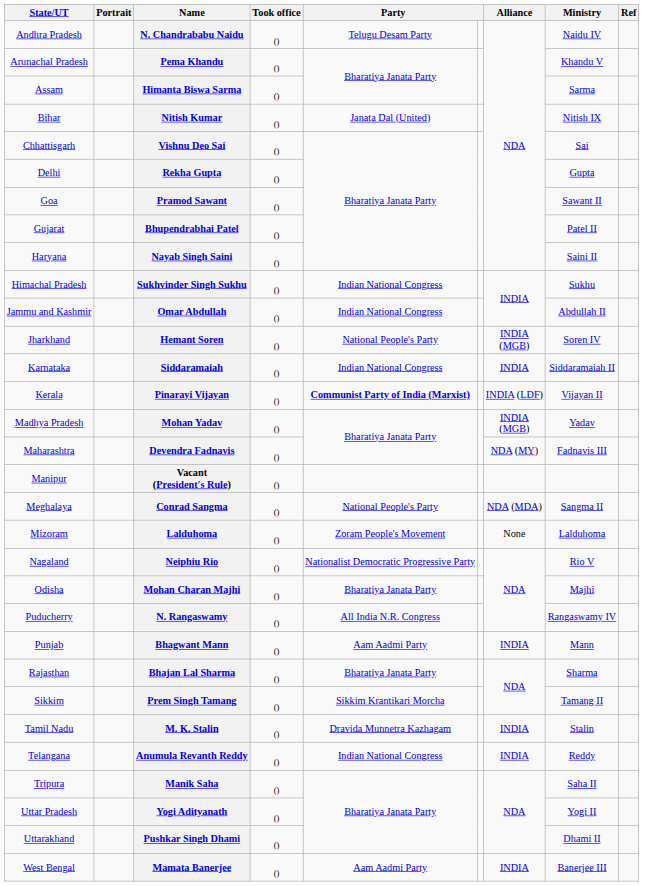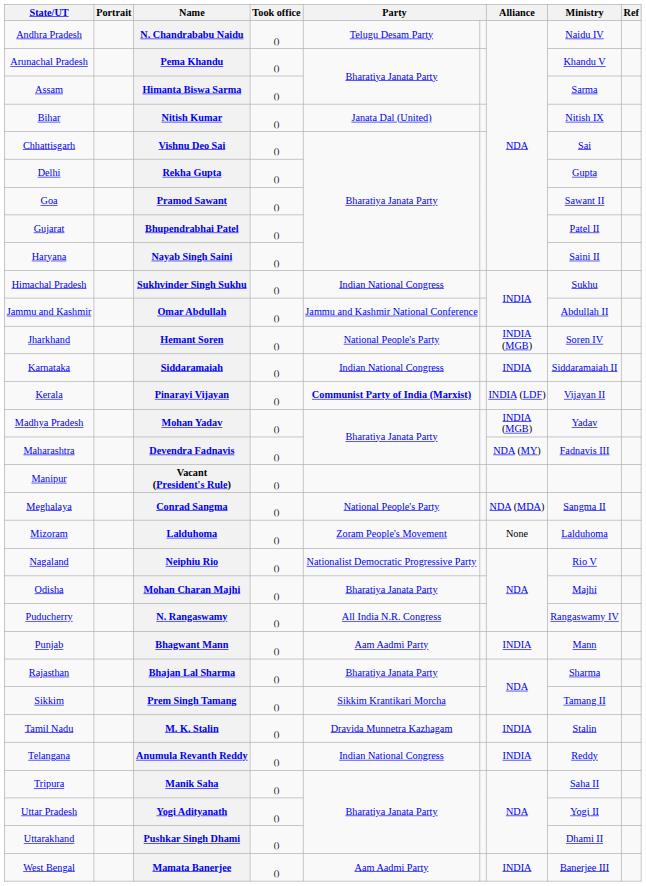(390, 312) Indian National Congress -> (392, 312) Jammu and Kashmir National Conference
